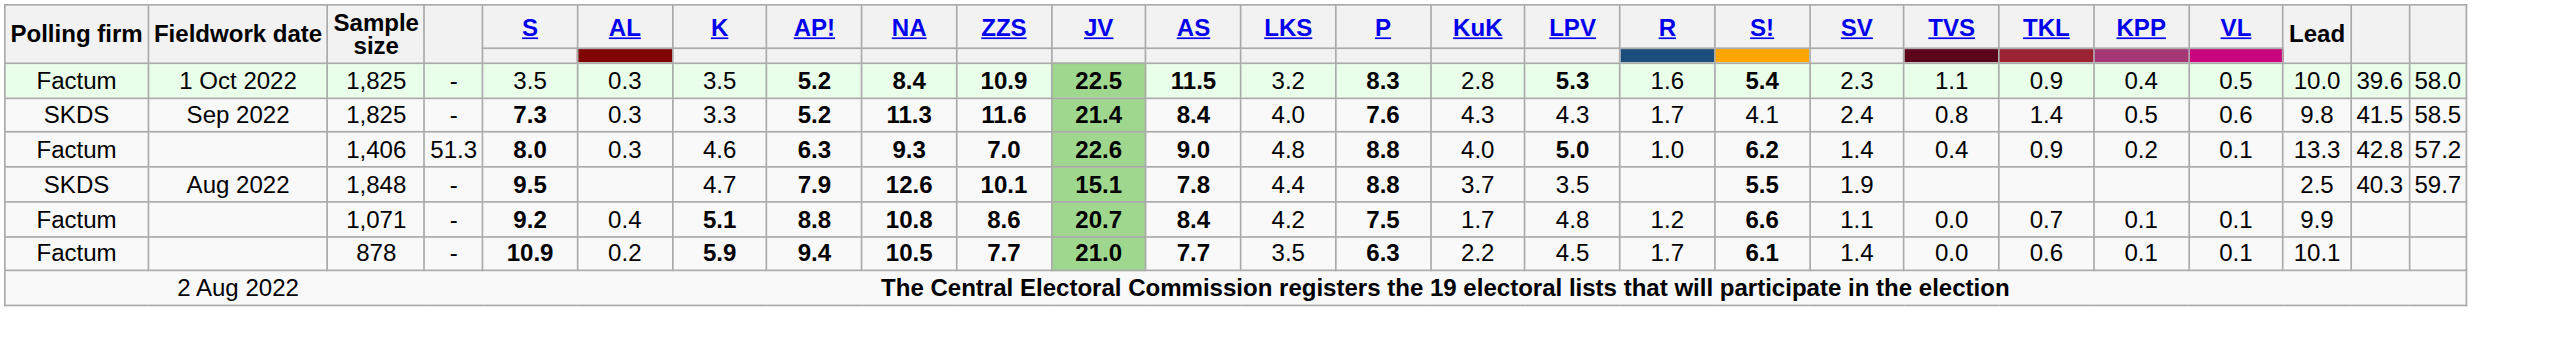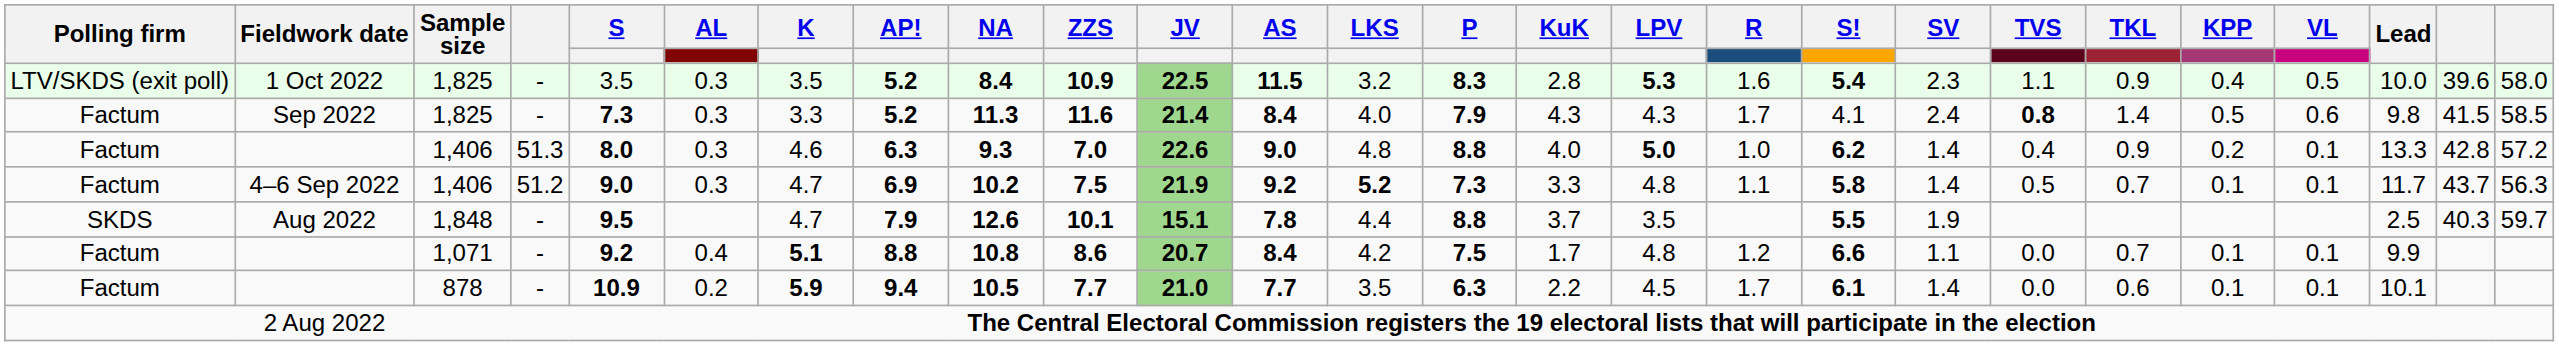(77, 81) Factum -> (120, 81) LTV/SKDS (exit poll)
(77, 115) SKDS -> (120, 115) Factum
(1383, 115) 7.6 -> (1469, 115) 7.9
(1952, 115) normal -> (2038, 115) bold
+ row: (324, 185)
